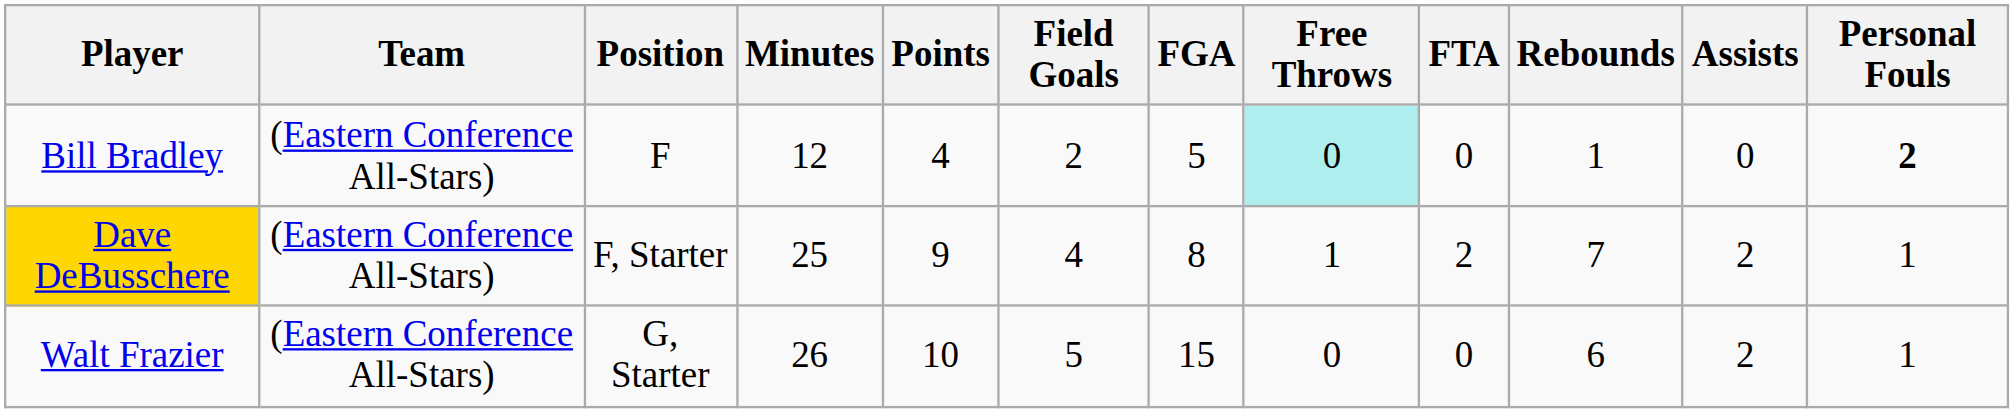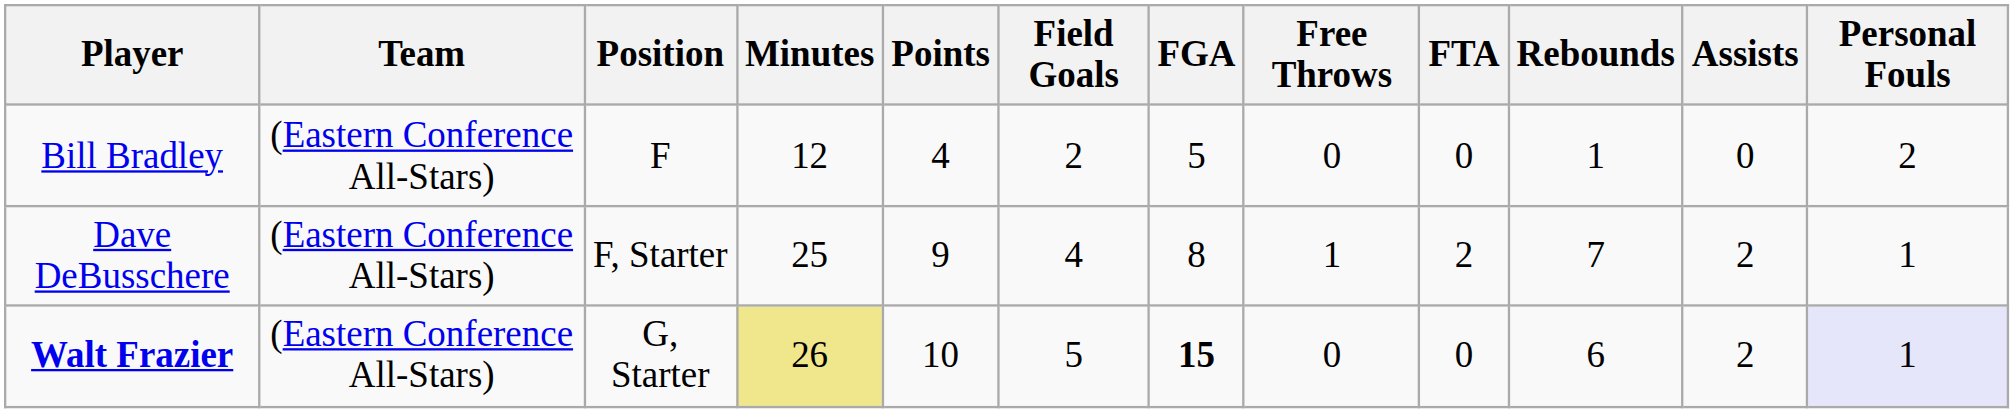(1332, 154) paleturquoise background -> (1332, 154) no background
(1908, 154) bold -> (1908, 154) normal
(132, 254) gold background -> (132, 254) no background
(132, 355) normal -> (132, 355) bold
(810, 355) no background -> (810, 355) khaki background
(1196, 355) normal -> (1196, 355) bold
(1908, 355) no background -> (1908, 355) lavender background
